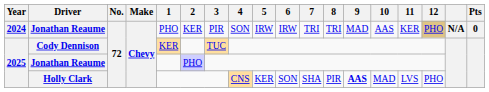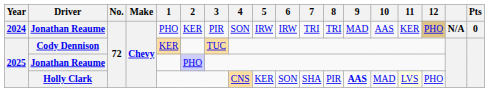(410, 79) no background -> (410, 79) lightyellow background
